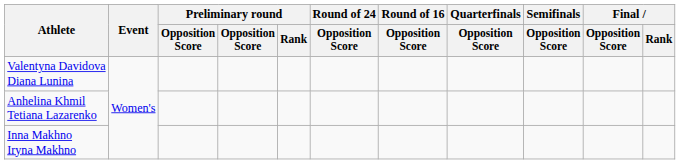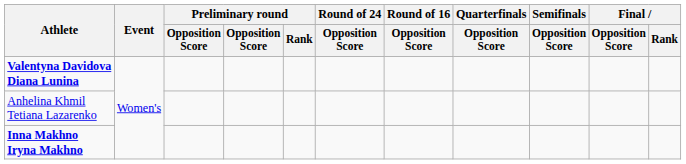(56, 74) normal -> (59, 74) bold
(42, 142) normal -> (45, 142) bold
